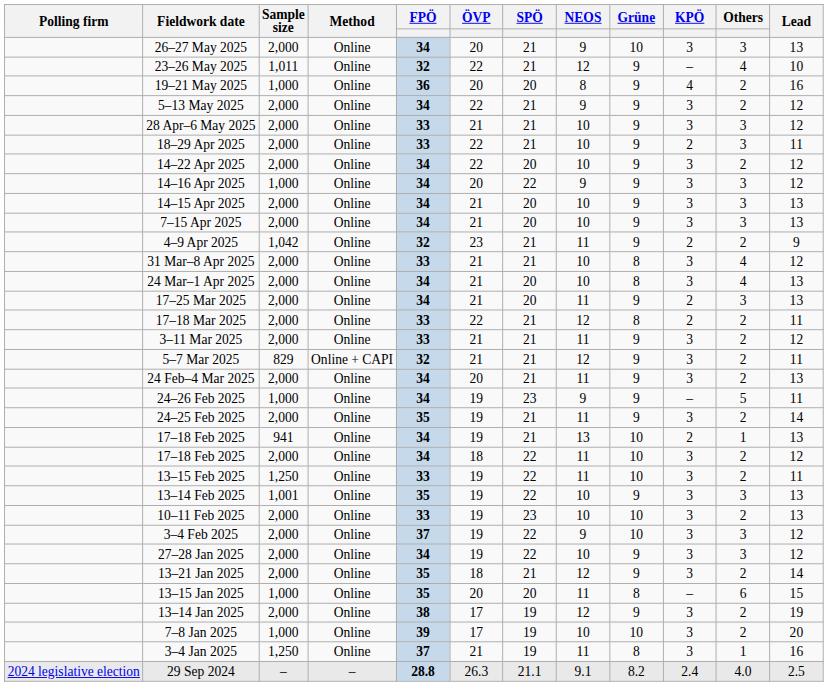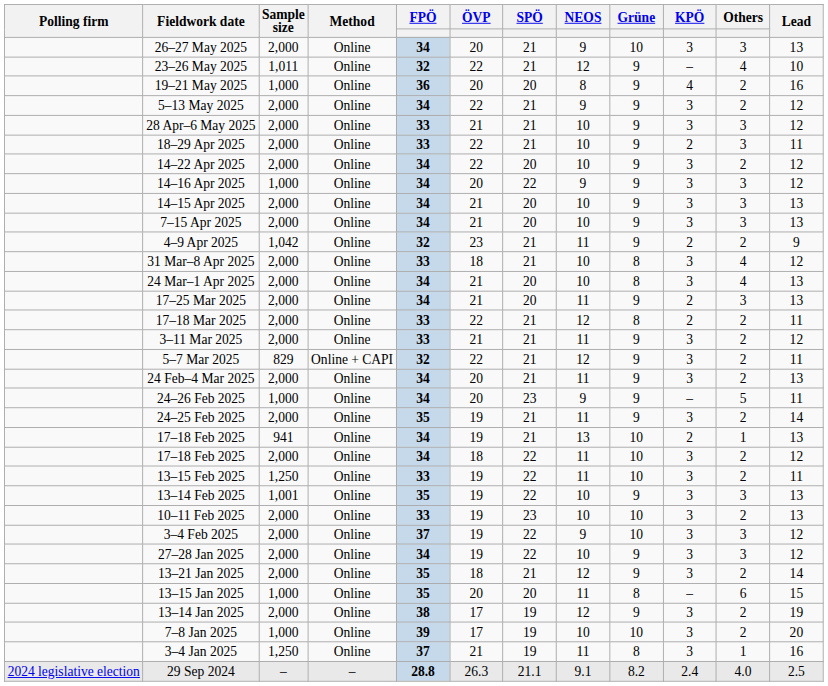(476, 262) 21 -> (476, 262) 18
(476, 359) 21 -> (476, 359) 22
(476, 398) 19 -> (476, 398) 20
